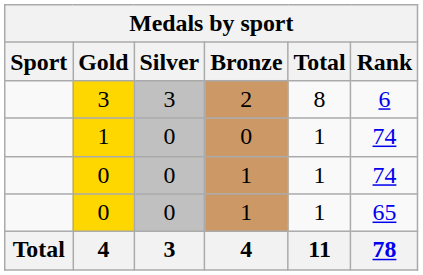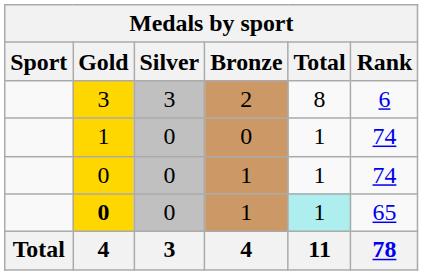(103, 212) normal -> (103, 212) bold
(320, 212) no background -> (320, 212) paleturquoise background
